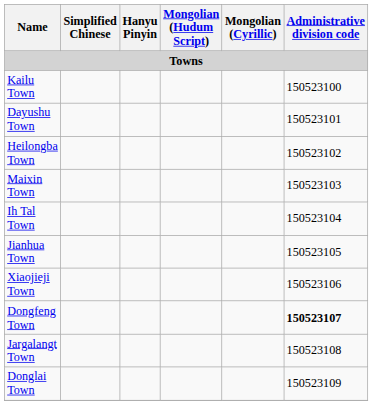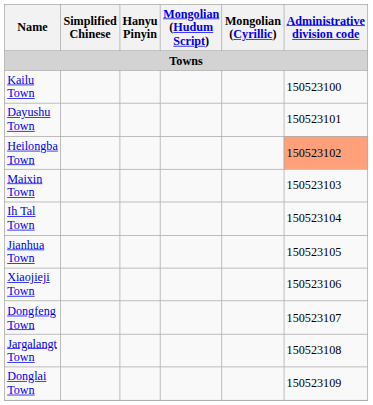(314, 152) no background -> (314, 152) lightsalmon background
(314, 317) bold -> (314, 317) normal
